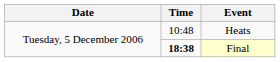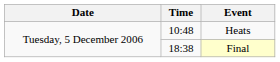(181, 48) bold -> (181, 48) normal
